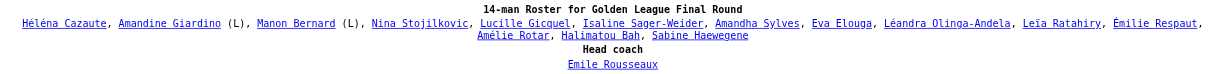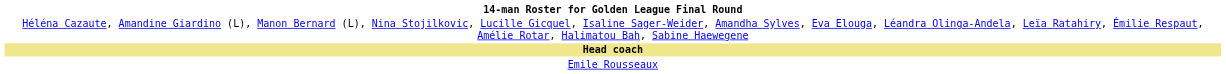(613, 50) no background -> (613, 50) khaki background
